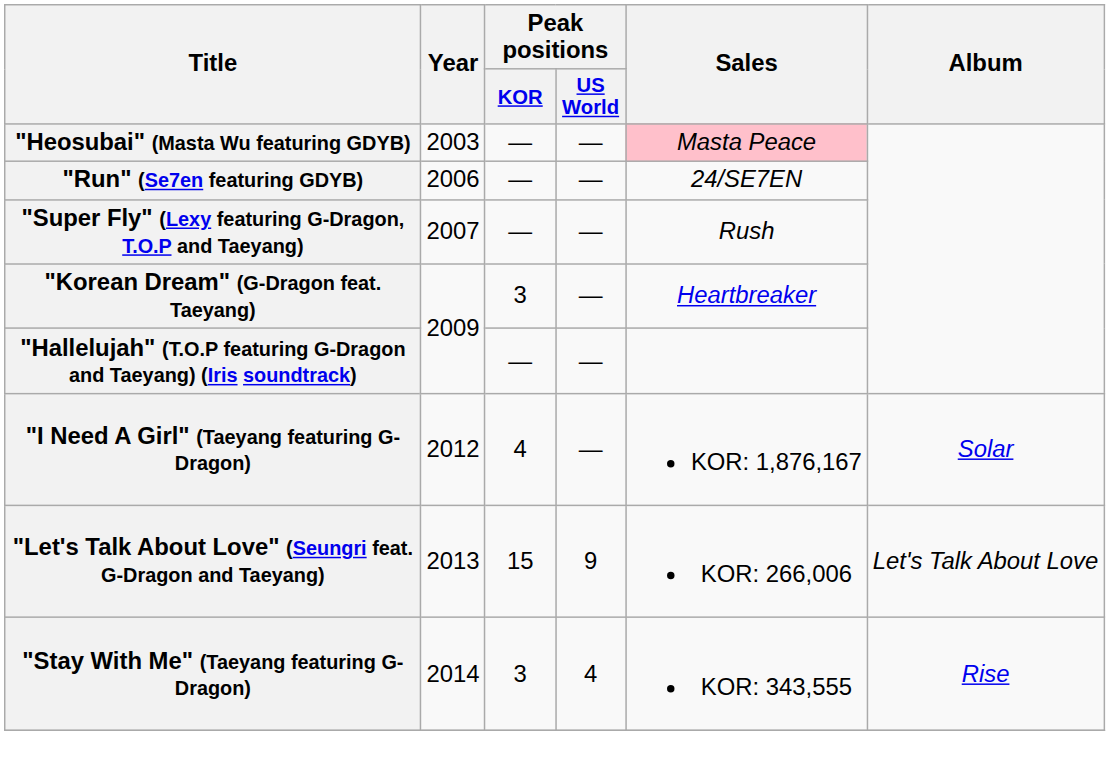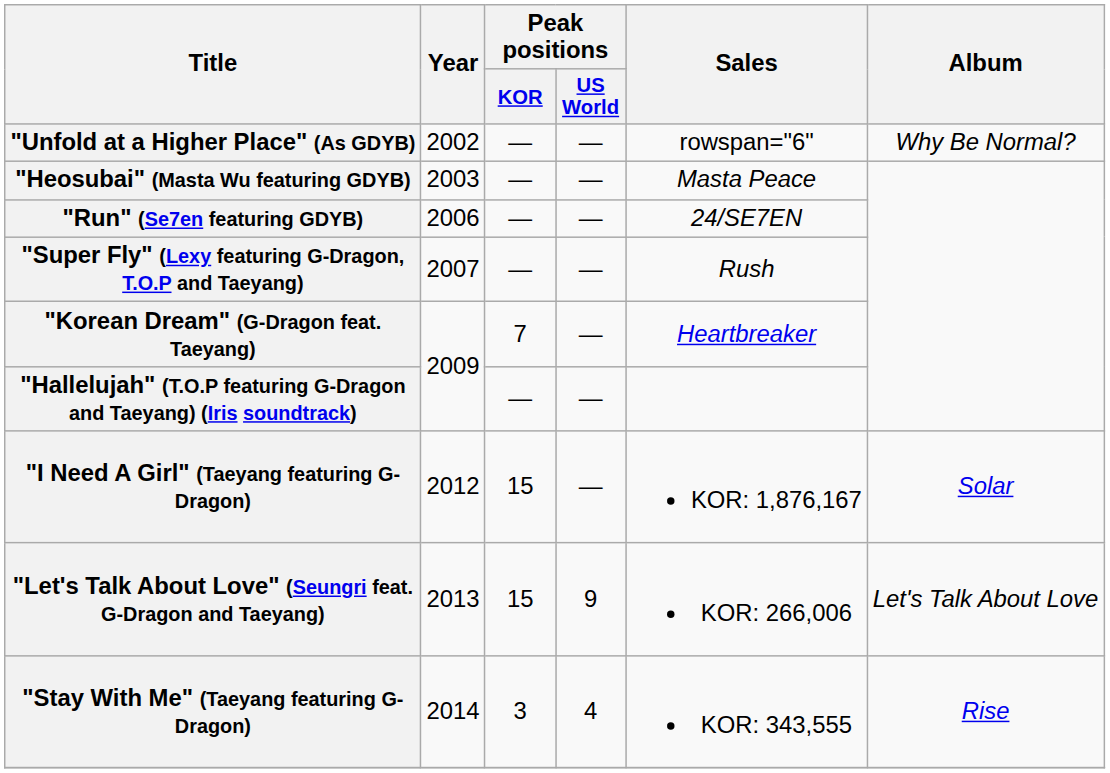+ row: (213, 142)
(747, 142) pink background -> (747, 180) no background
(520, 295) 3 -> (520, 333) 7
(520, 449) 4 -> (520, 486) 15
